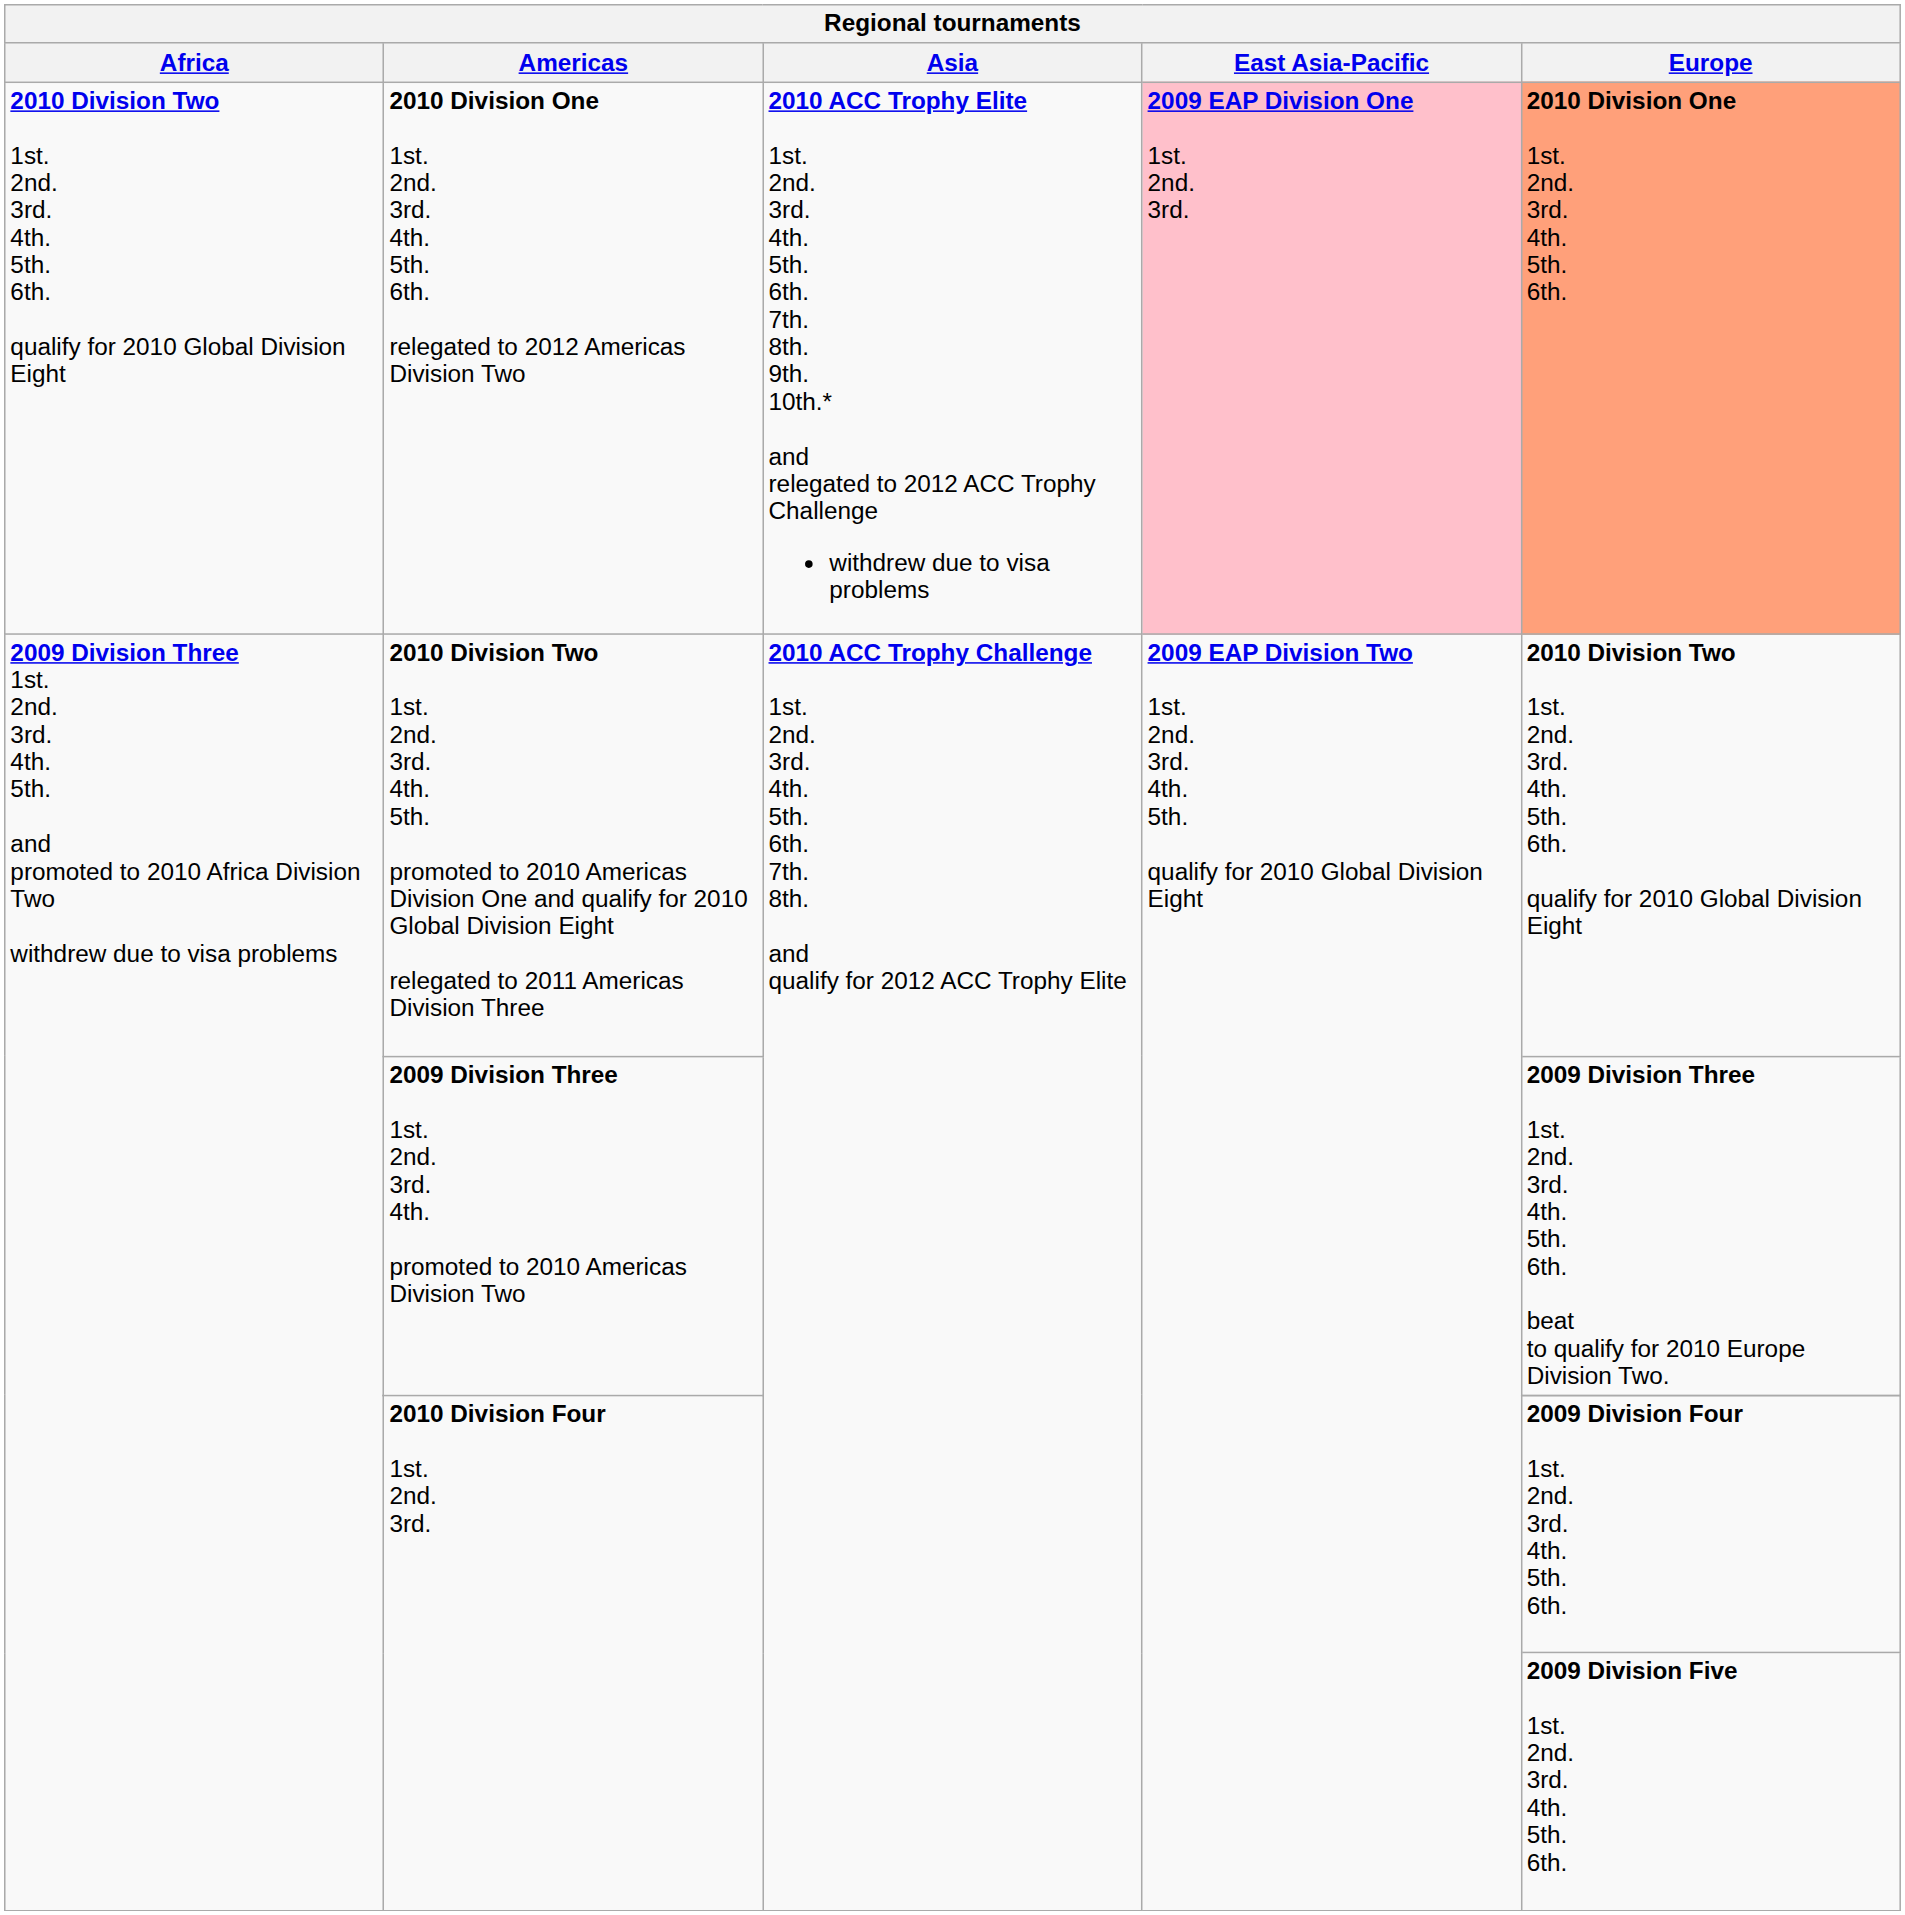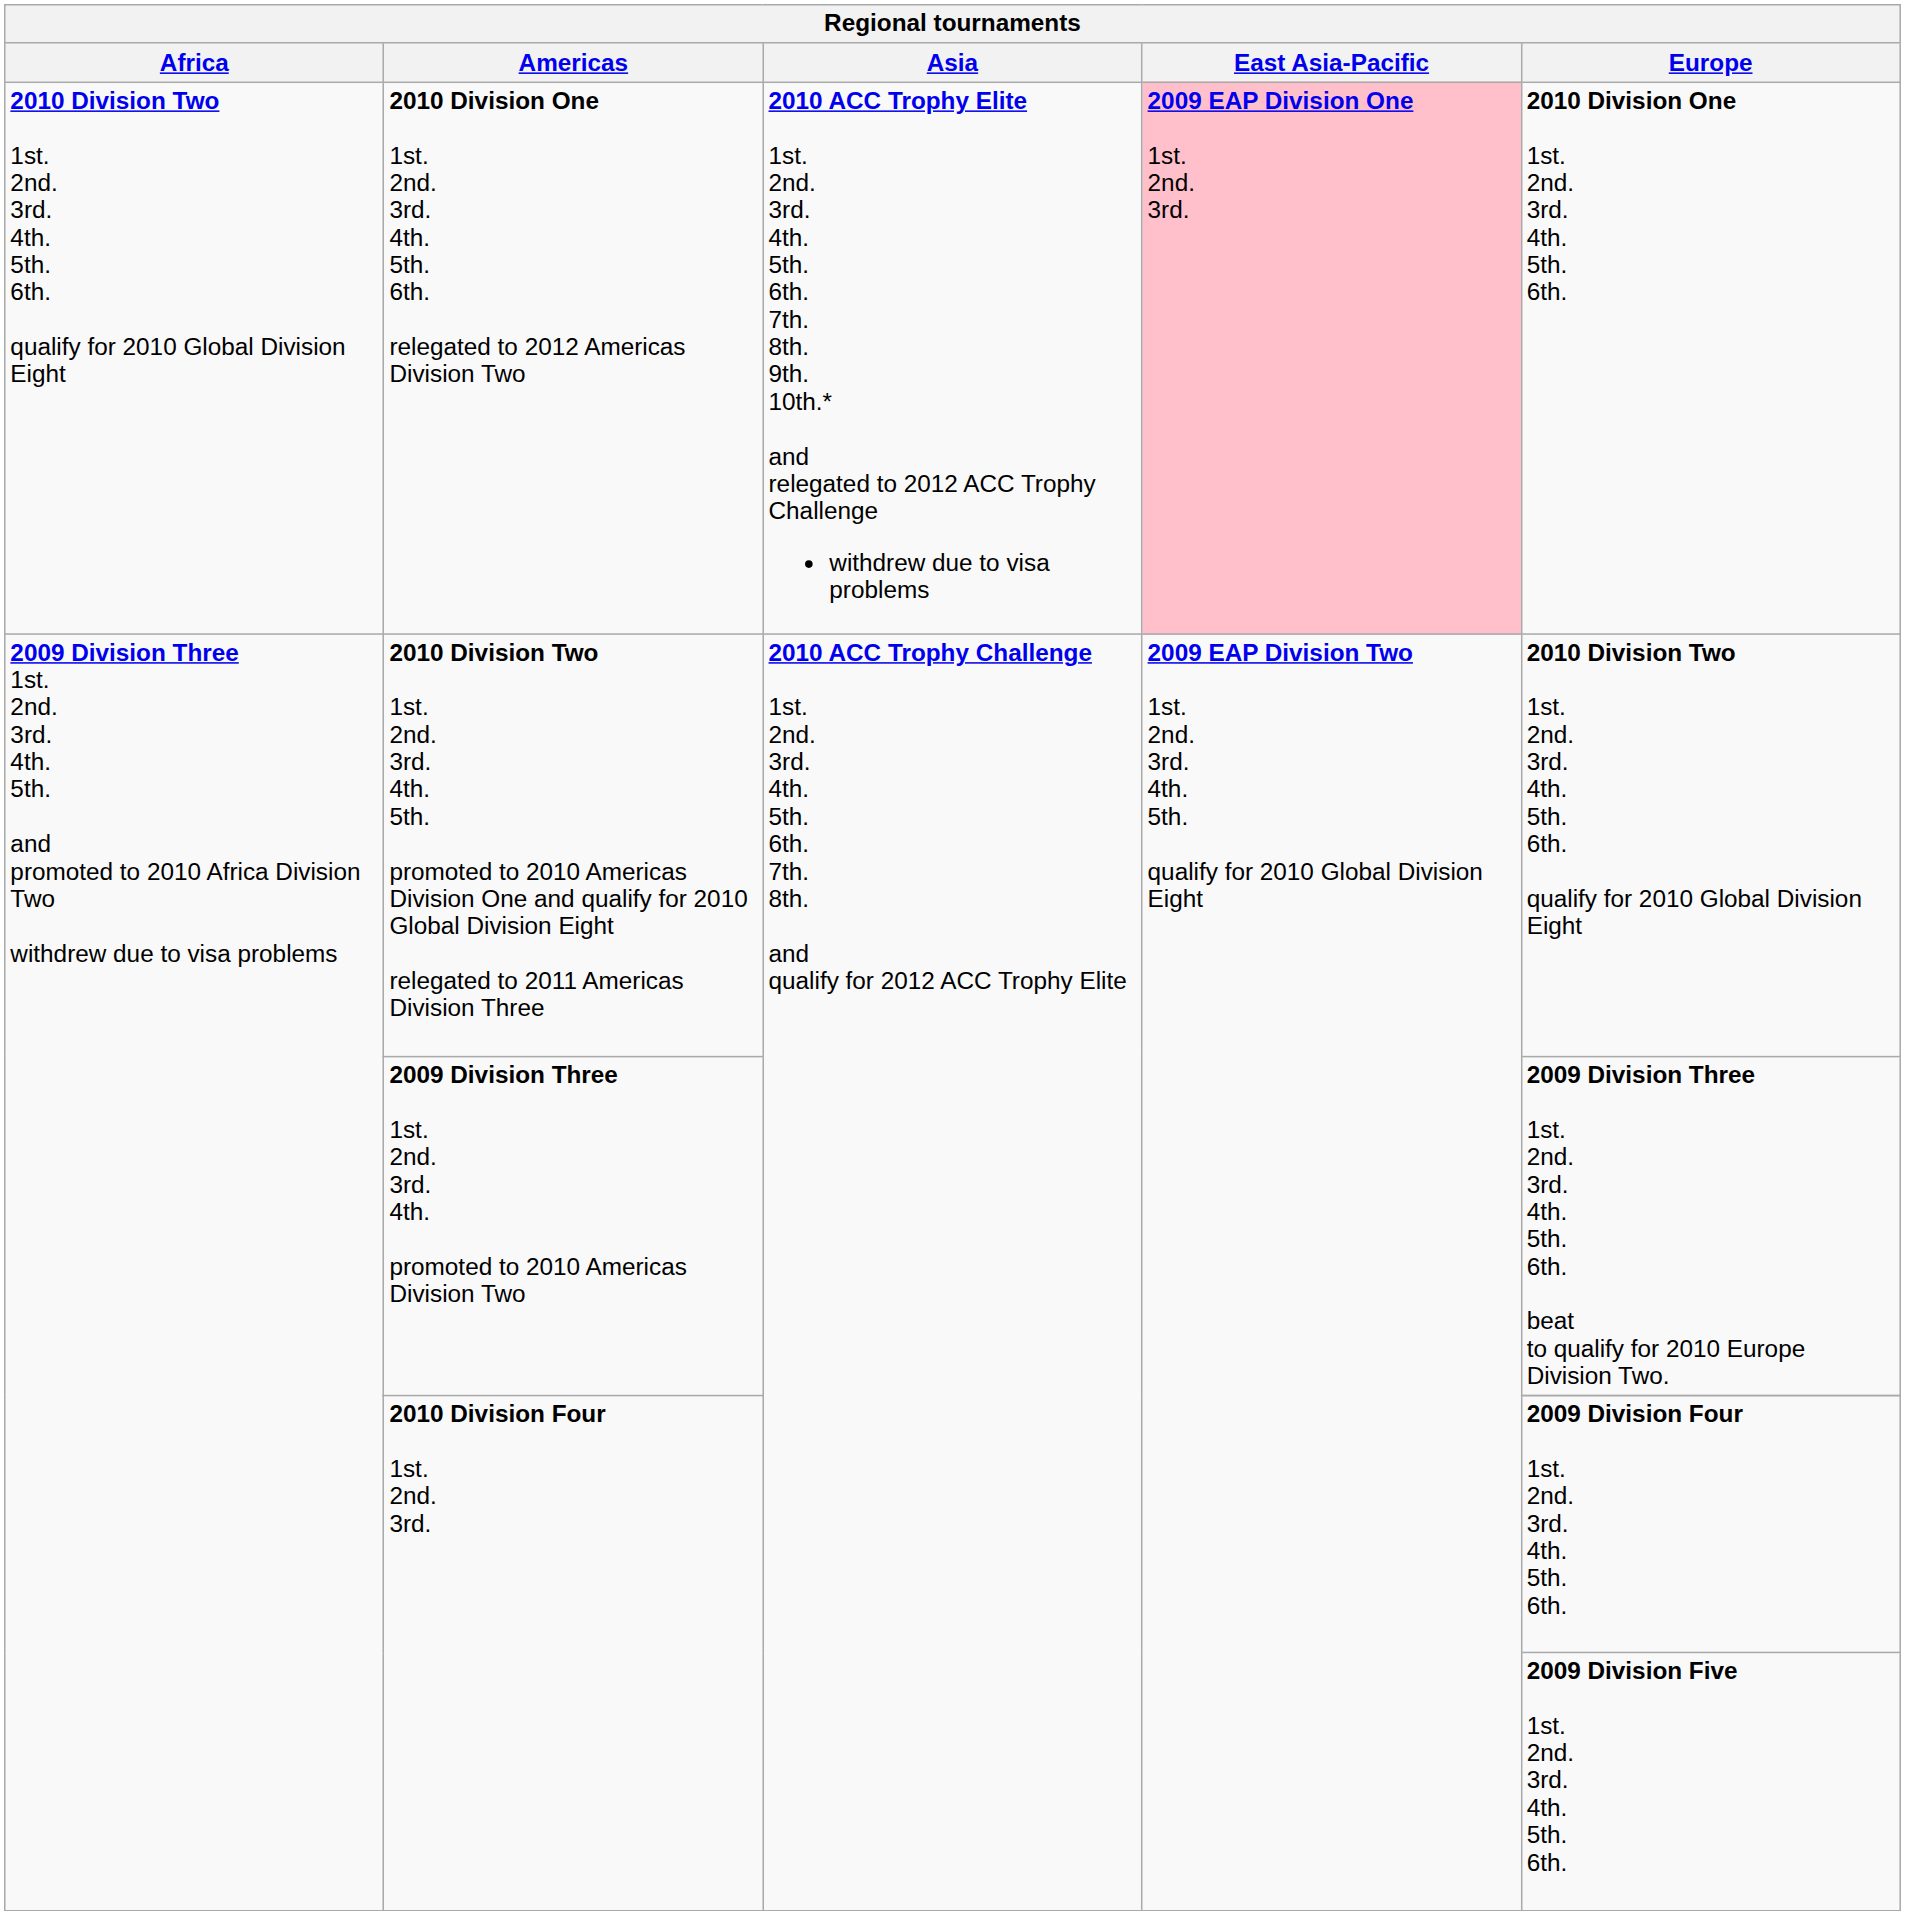(1631, 196) lightsalmon background -> (1631, 196) no background
